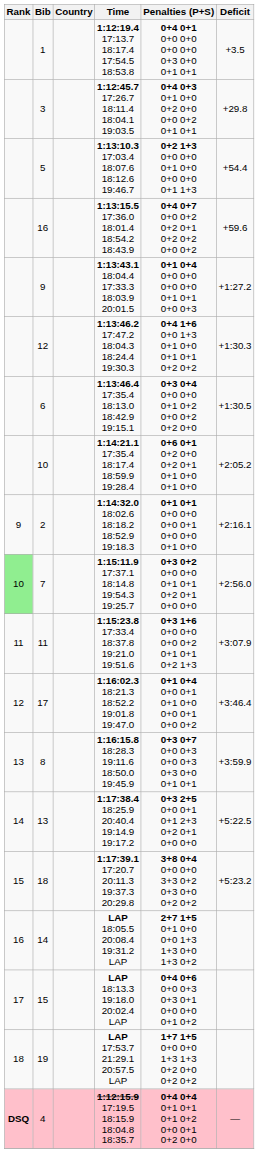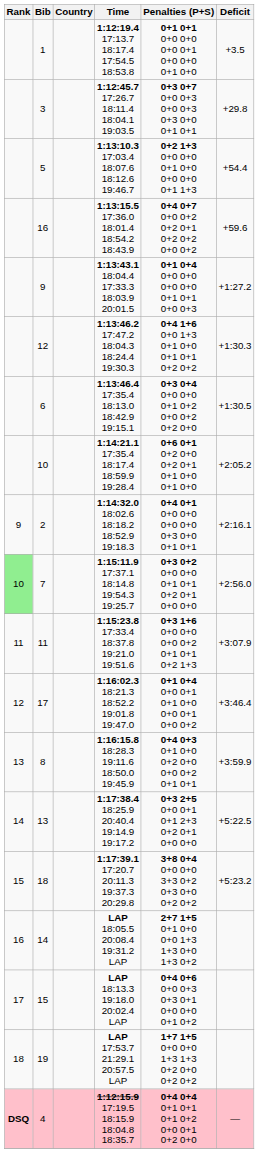(179, 49) 0+4 0+1 0+0 0+0 0+0 0+0 0+3 0+0 0+1 0+1 -> (179, 49) 0+1 0+1 0+0 0+0 0+0 0+1 0+0 0+0 0+1 0+0
(179, 109) 0+4 0+3 0+1 0+0 0+2 0+0 0+0 0+2 0+1 0+1 -> (179, 109) 0+3 0+7 0+0 0+3 0+0 0+3 0+3 0+0 0+1 0+1
(179, 524) 0+1 0+1 0+0 0+0 0+0 0+1 0+0 0+0 0+1 0+0 -> (179, 524) 0+4 0+1 0+0 0+0 0+0 0+0 0+3 0+0 0+1 0+1
(179, 762) 0+3 0+7 0+0 0+3 0+0 0+3 0+3 0+0 0+1 0+1 -> (179, 762) 0+4 0+3 0+1 0+0 0+2 0+0 0+0 0+2 0+1 0+1
